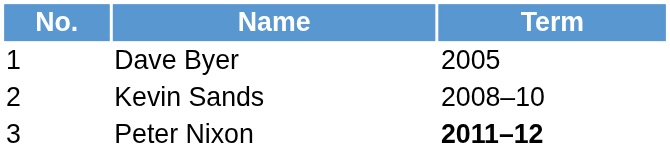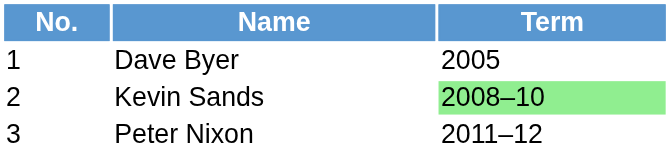(493, 97) no background -> (493, 97) lightgreen background
(492, 134) bold -> (492, 134) normal
